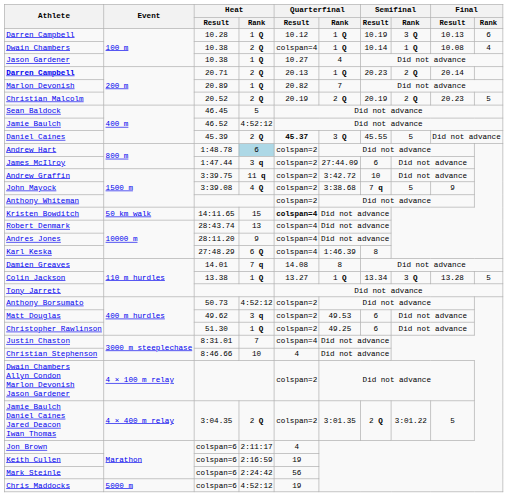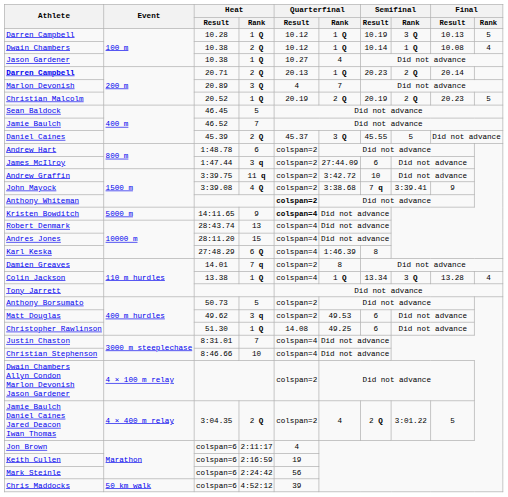(489, 35) 6 -> (489, 35) 5
(297, 47) colspan=4 -> (297, 47) 10.12
(257, 86) 1 Q -> (257, 86) 3 Q
(297, 86) 20.82 -> (297, 86) 4
(257, 98) 2 Q -> (257, 98) 1 Q
(257, 124) 4:52:12 -> (257, 124) 7
(297, 137) bold -> (297, 137) normal
(257, 150) lightblue background -> (257, 150) no background
(411, 188) 5 -> (411, 188) 3:39.41
(297, 201) normal -> (297, 201) bold
(128, 213) 50 km walk -> (119, 213) 5000 m
(257, 213) 15 -> (257, 213) 9
(257, 239) 9 -> (257, 239) 15
(297, 264) 14.08 -> (297, 264) colspan=2
(297, 277) 13.27 -> (297, 277) colspan=4
(489, 277) 5 -> (489, 277) 4
(257, 303) 4:52:12 -> (257, 303) 5
(297, 328) colspan=2 -> (297, 328) 14.08
(297, 354) 4 -> (297, 354) colspan=4
(340, 420) 3:01.35 -> (340, 420) 4
(119, 485) 5000 m -> (128, 485) 50 km walk
(297, 485) 19 -> (297, 485) 39
